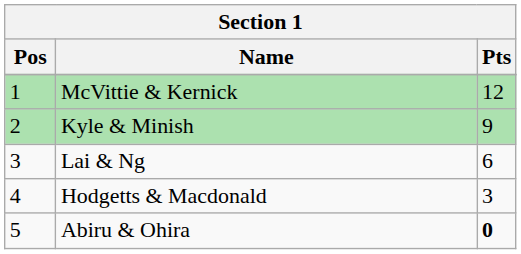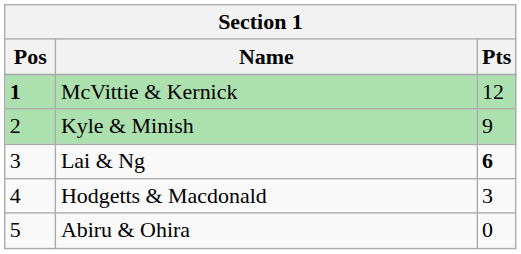(15, 91) normal -> (15, 91) bold
(488, 160) normal -> (488, 160) bold
(488, 230) bold -> (488, 230) normal
